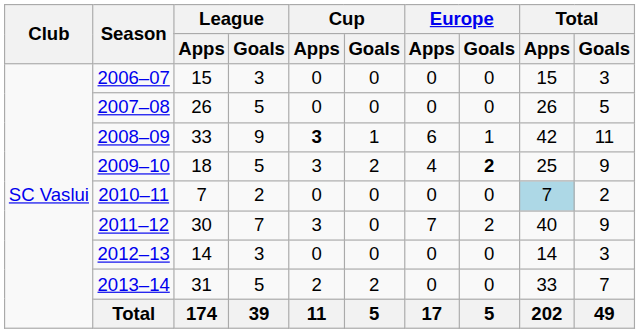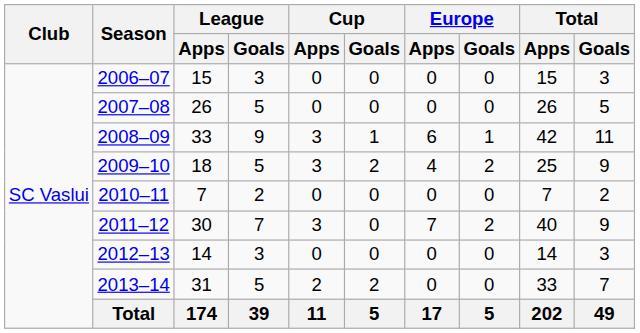(317, 136) bold -> (317, 136) normal
(489, 166) bold -> (489, 166) normal
(547, 195) lightblue background -> (547, 195) no background
